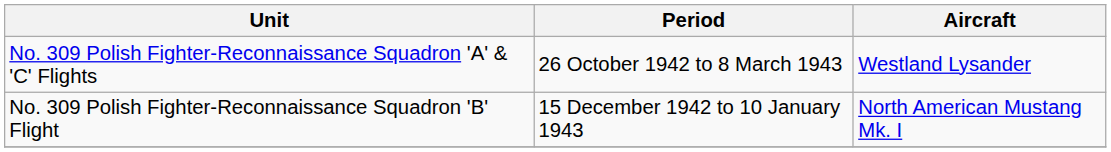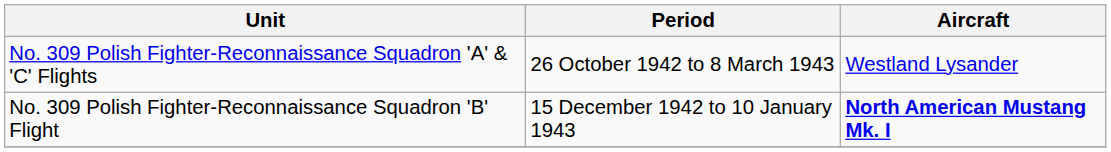(970, 119) normal -> (966, 119) bold
